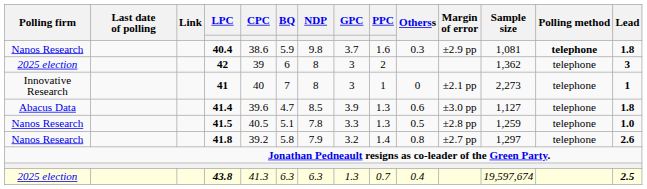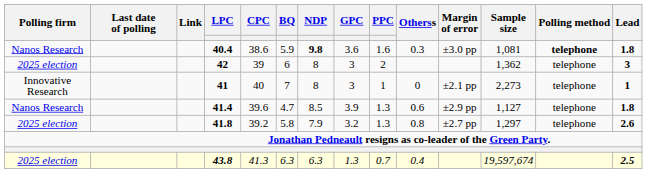(316, 49) normal -> (316, 49) bold
(352, 49) 3.7 -> (352, 49) 3.6
(460, 49) ±2.9 pp -> (460, 49) ±3.0 pp
(47, 107) Abacus Data -> (47, 107) Nanos Research
(460, 107) ±3.0 pp -> (460, 107) ±2.9 pp
- row: (222, 123)
(47, 139) Nanos Research -> (47, 123) 2025 election
(383, 139) 1.4 -> (383, 123) 1.3
